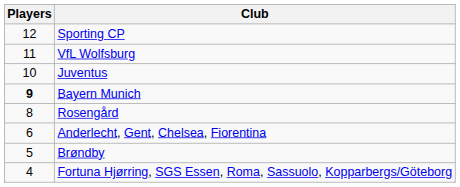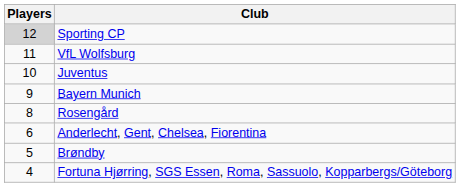(29, 34) no background -> (29, 34) lightgrey background
(29, 93) bold -> (29, 93) normal
